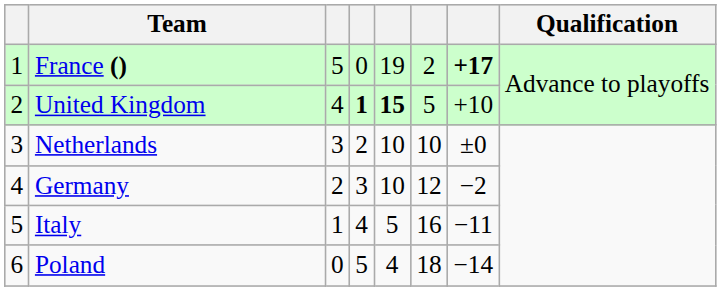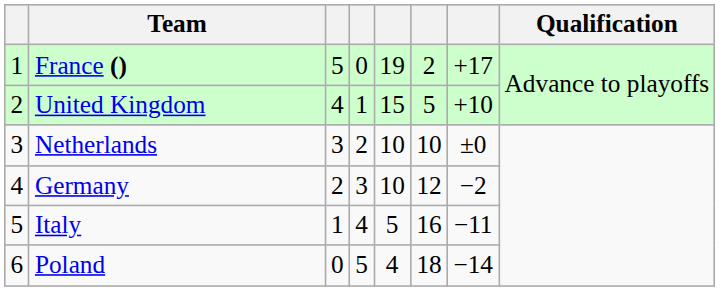(473, 64) bold -> (473, 64) normal
(362, 104) bold -> (362, 104) normal
(392, 104) bold -> (392, 104) normal
